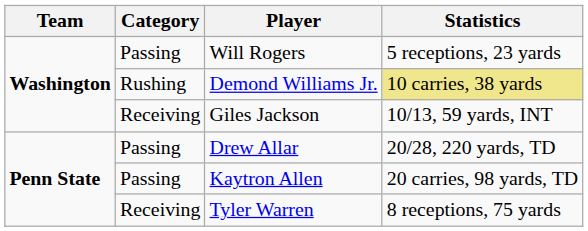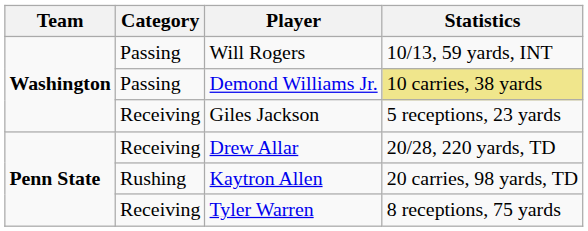(474, 52) 5 receptions, 23 yards -> (470, 52) 10/13, 59 yards, INT
(153, 84) Rushing -> (150, 84) Passing
(470, 115) 10/13, 59 yards, INT -> (474, 115) 5 receptions, 23 yards
(150, 146) Passing -> (160, 146) Receiving
(150, 178) Passing -> (153, 178) Rushing
